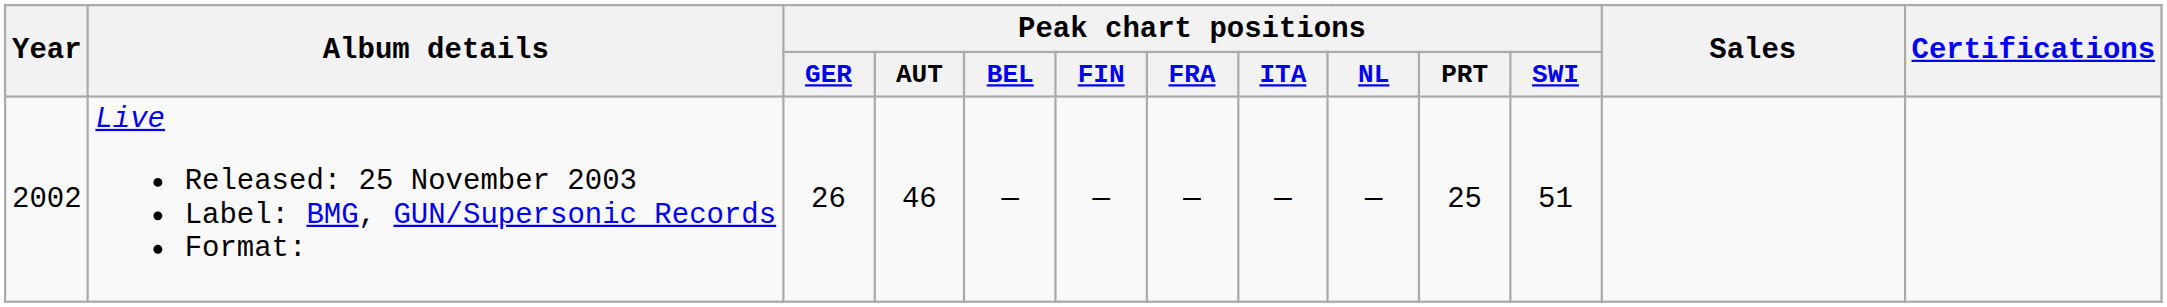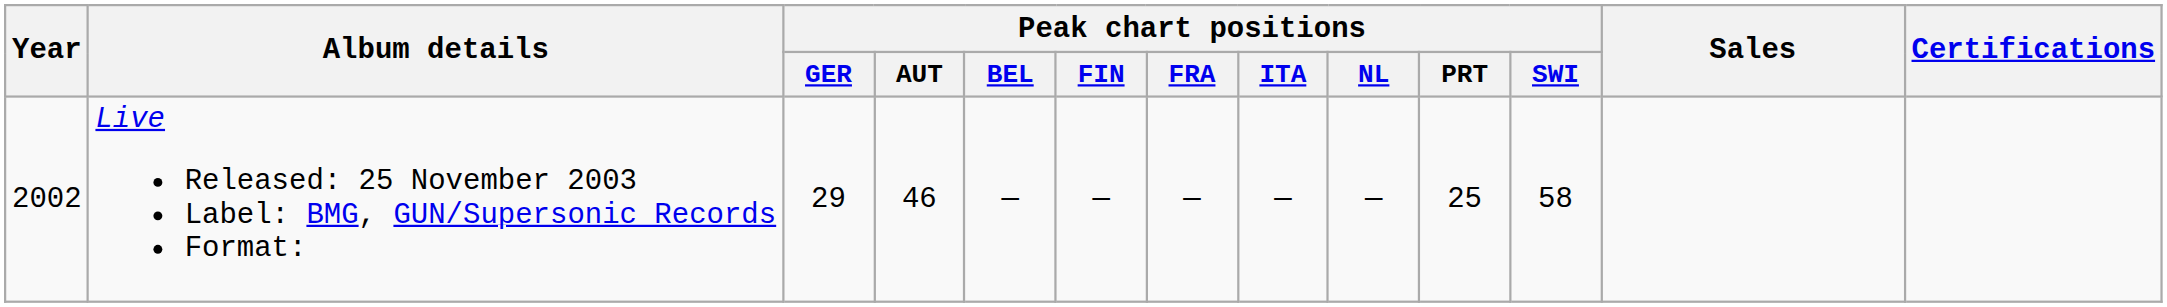(828, 199) 26 -> (828, 199) 29
(1555, 199) 51 -> (1555, 199) 58
